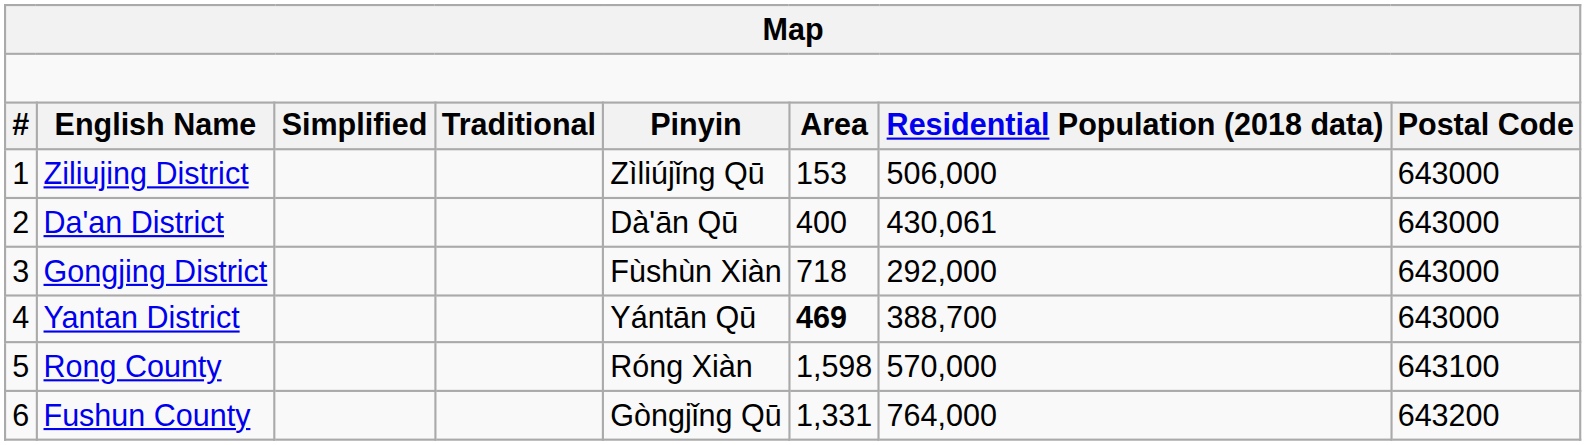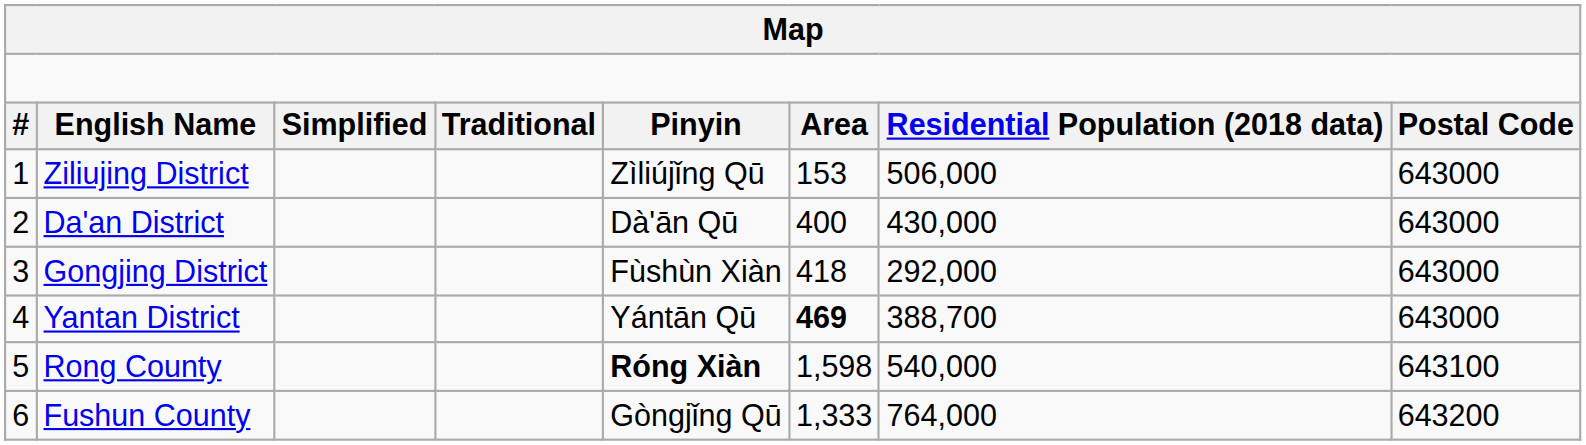(942, 222) 430,061 -> (942, 222) 430,000
(821, 271) 718 -> (821, 271) 418
(682, 367) normal -> (686, 367) bold
(942, 367) 570,000 -> (942, 367) 540,000
(834, 415) 1,331 -> (834, 415) 1,333
